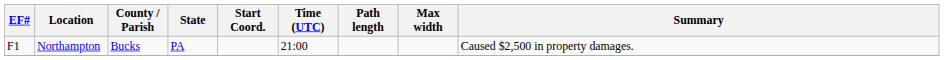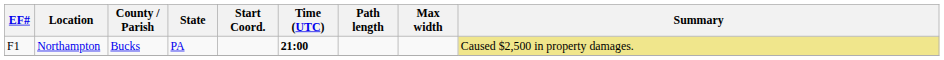(294, 45) normal -> (294, 45) bold
(547, 45) no background -> (547, 45) khaki background
